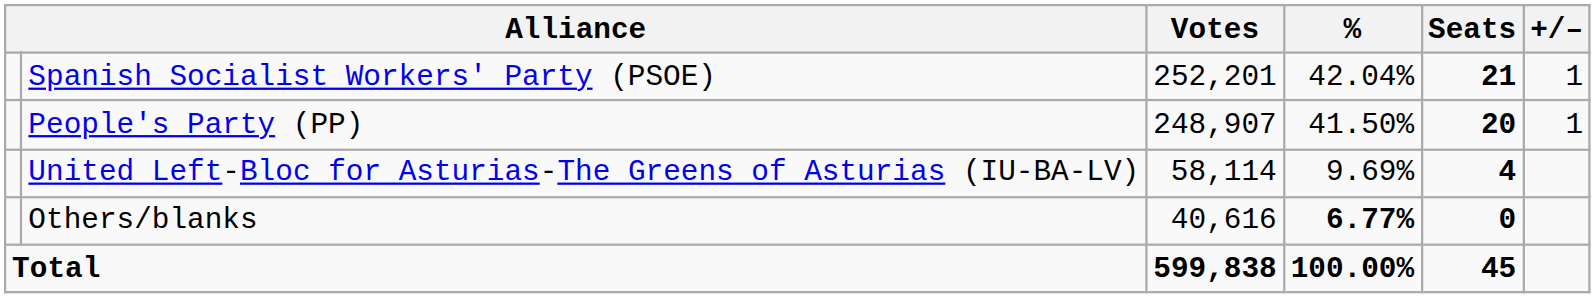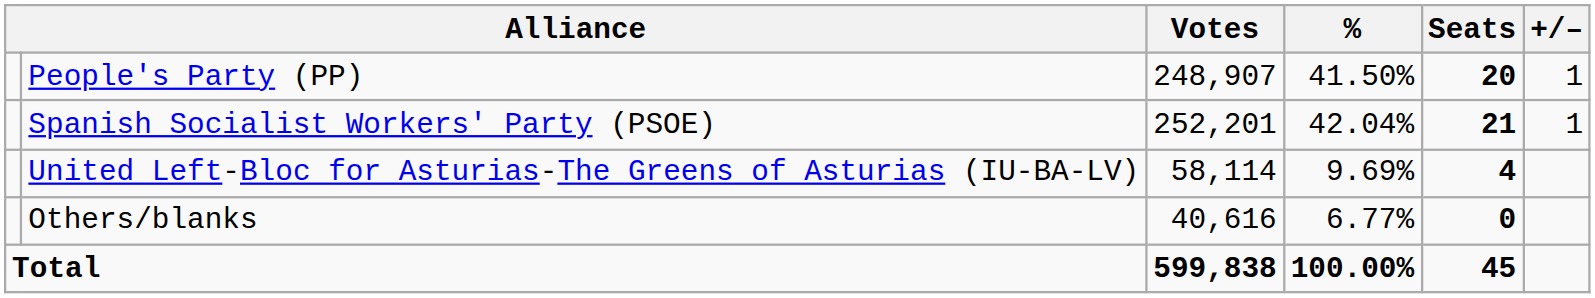rows swapped: (372, 77) <-> (196, 125)
(1370, 221) bold -> (1370, 221) normal
